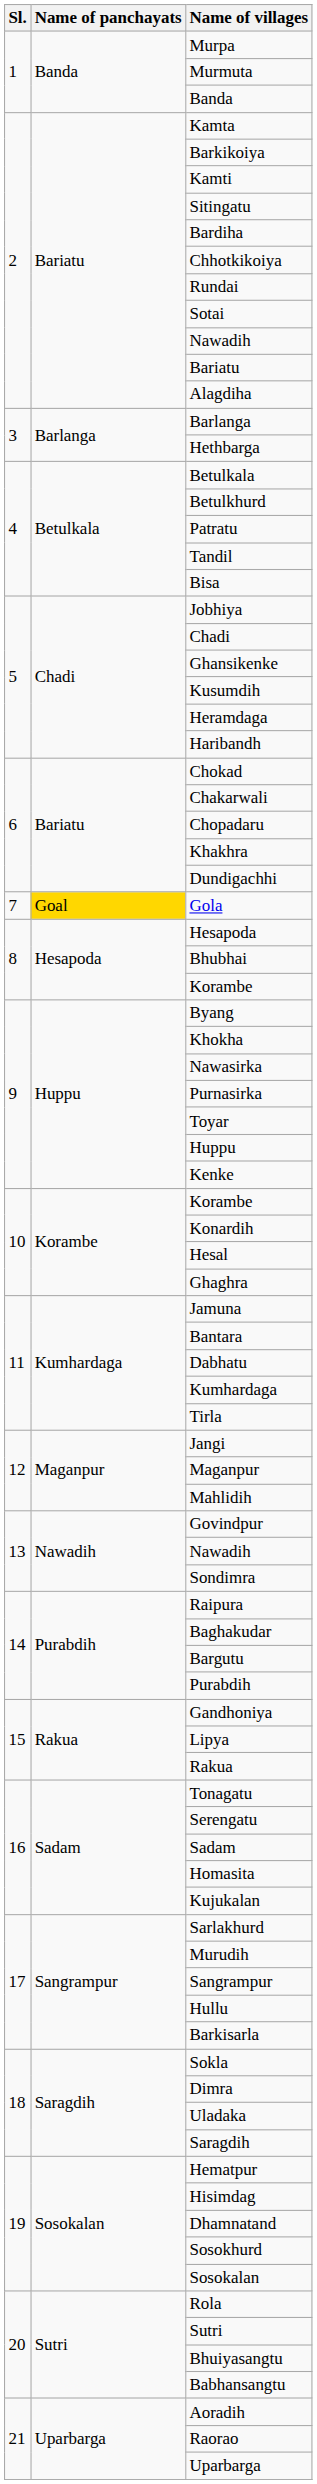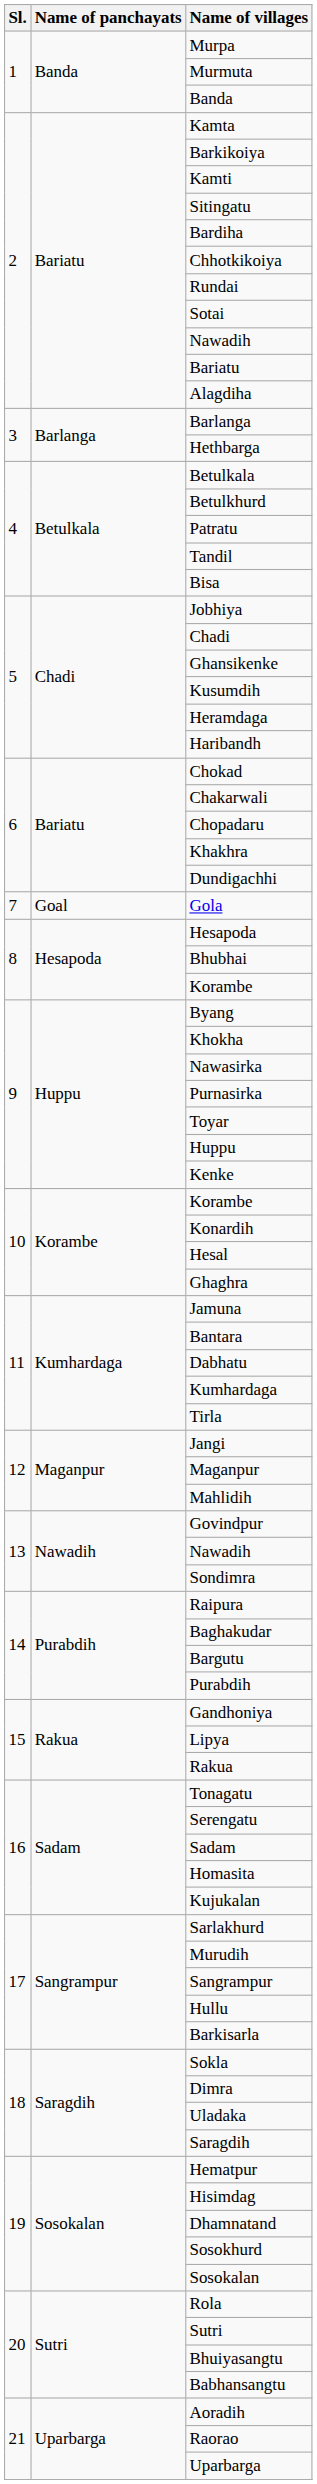(51, 905) gold background -> (51, 905) no background
